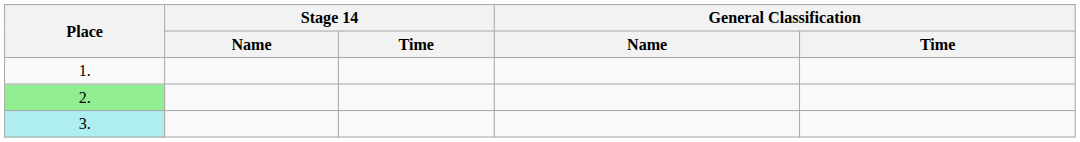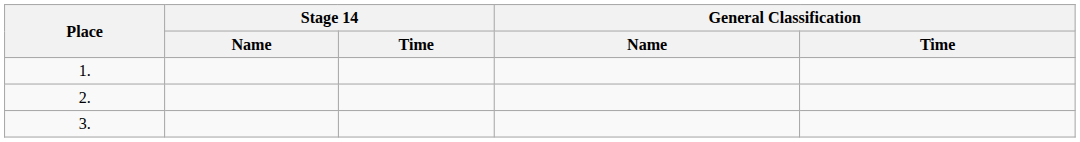(85, 97) lightgreen background -> (85, 97) no background
(85, 124) paleturquoise background -> (85, 124) no background
